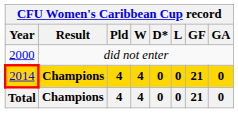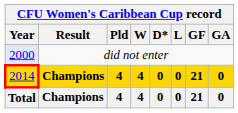(22, 54) no background -> (22, 54) lavender background
